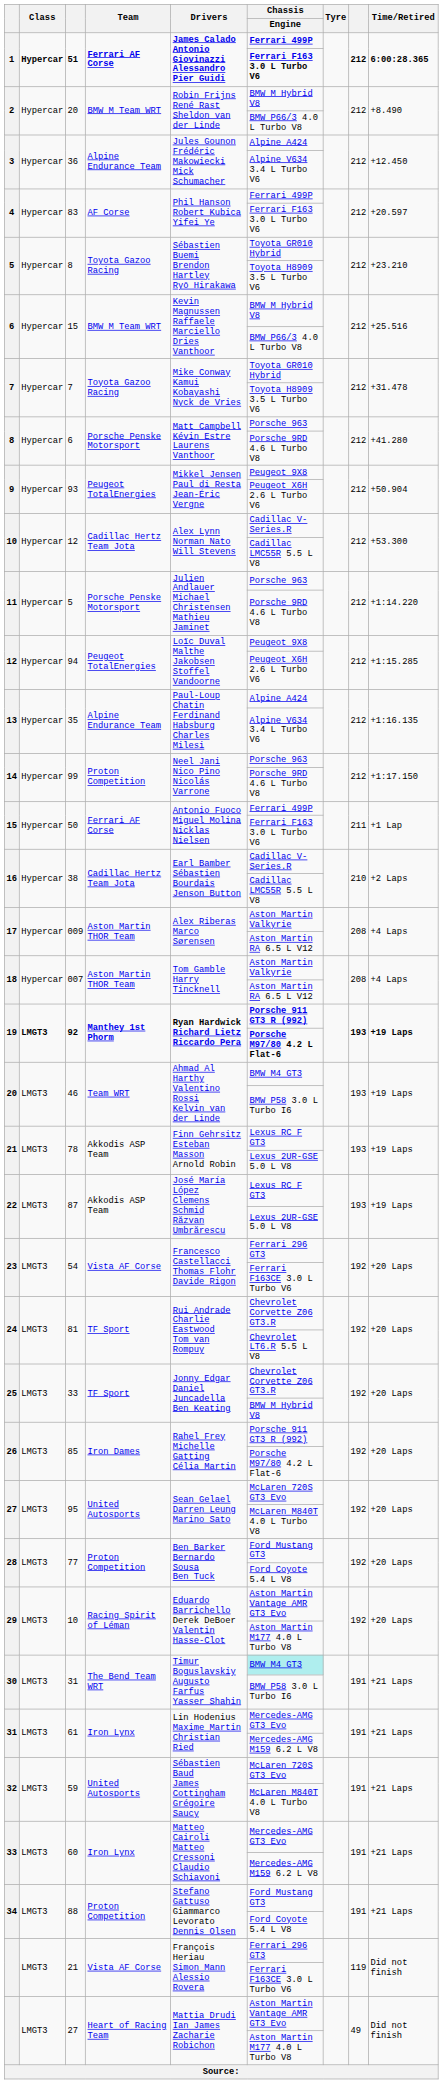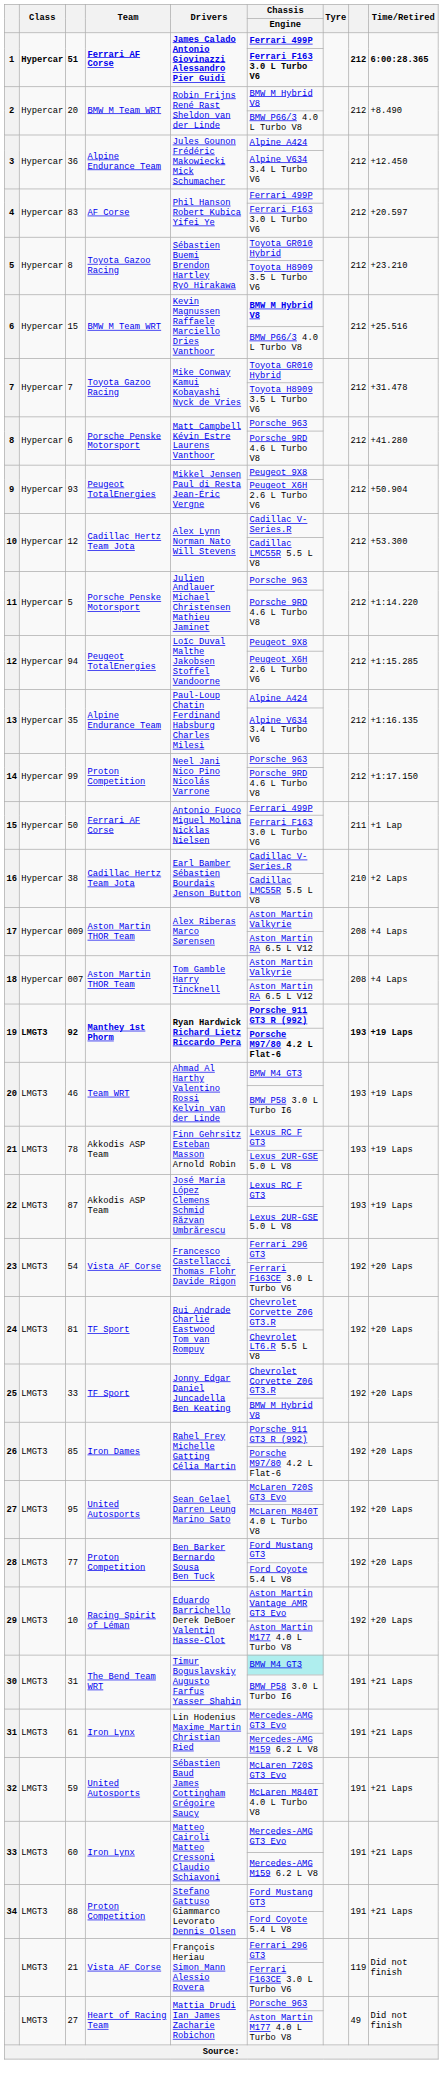(281, 311) normal -> (281, 311) bold
(281, 2014) Aston Martin Vantage AMR GT3 Evo -> (278, 2004) Porsche 963
